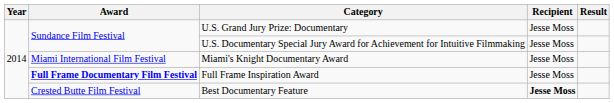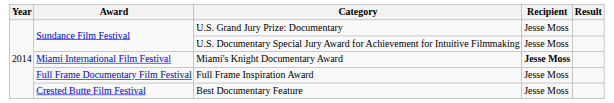(552, 59) normal -> (547, 59) bold
(114, 75) bold -> (114, 75) normal
(552, 91) bold -> (546, 91) normal
